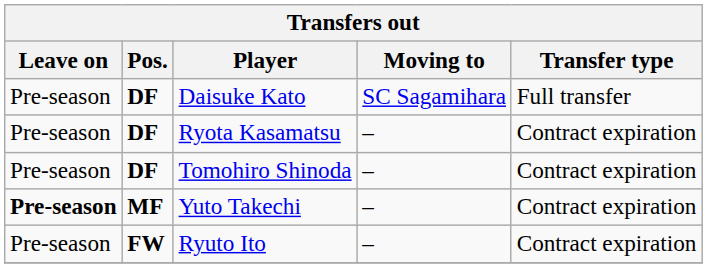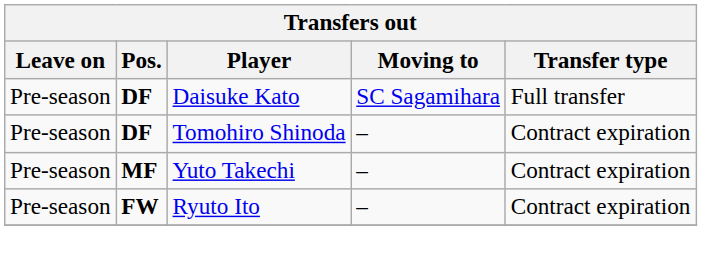- row: (260, 133)
(63, 206) bold -> (60, 170) normal
